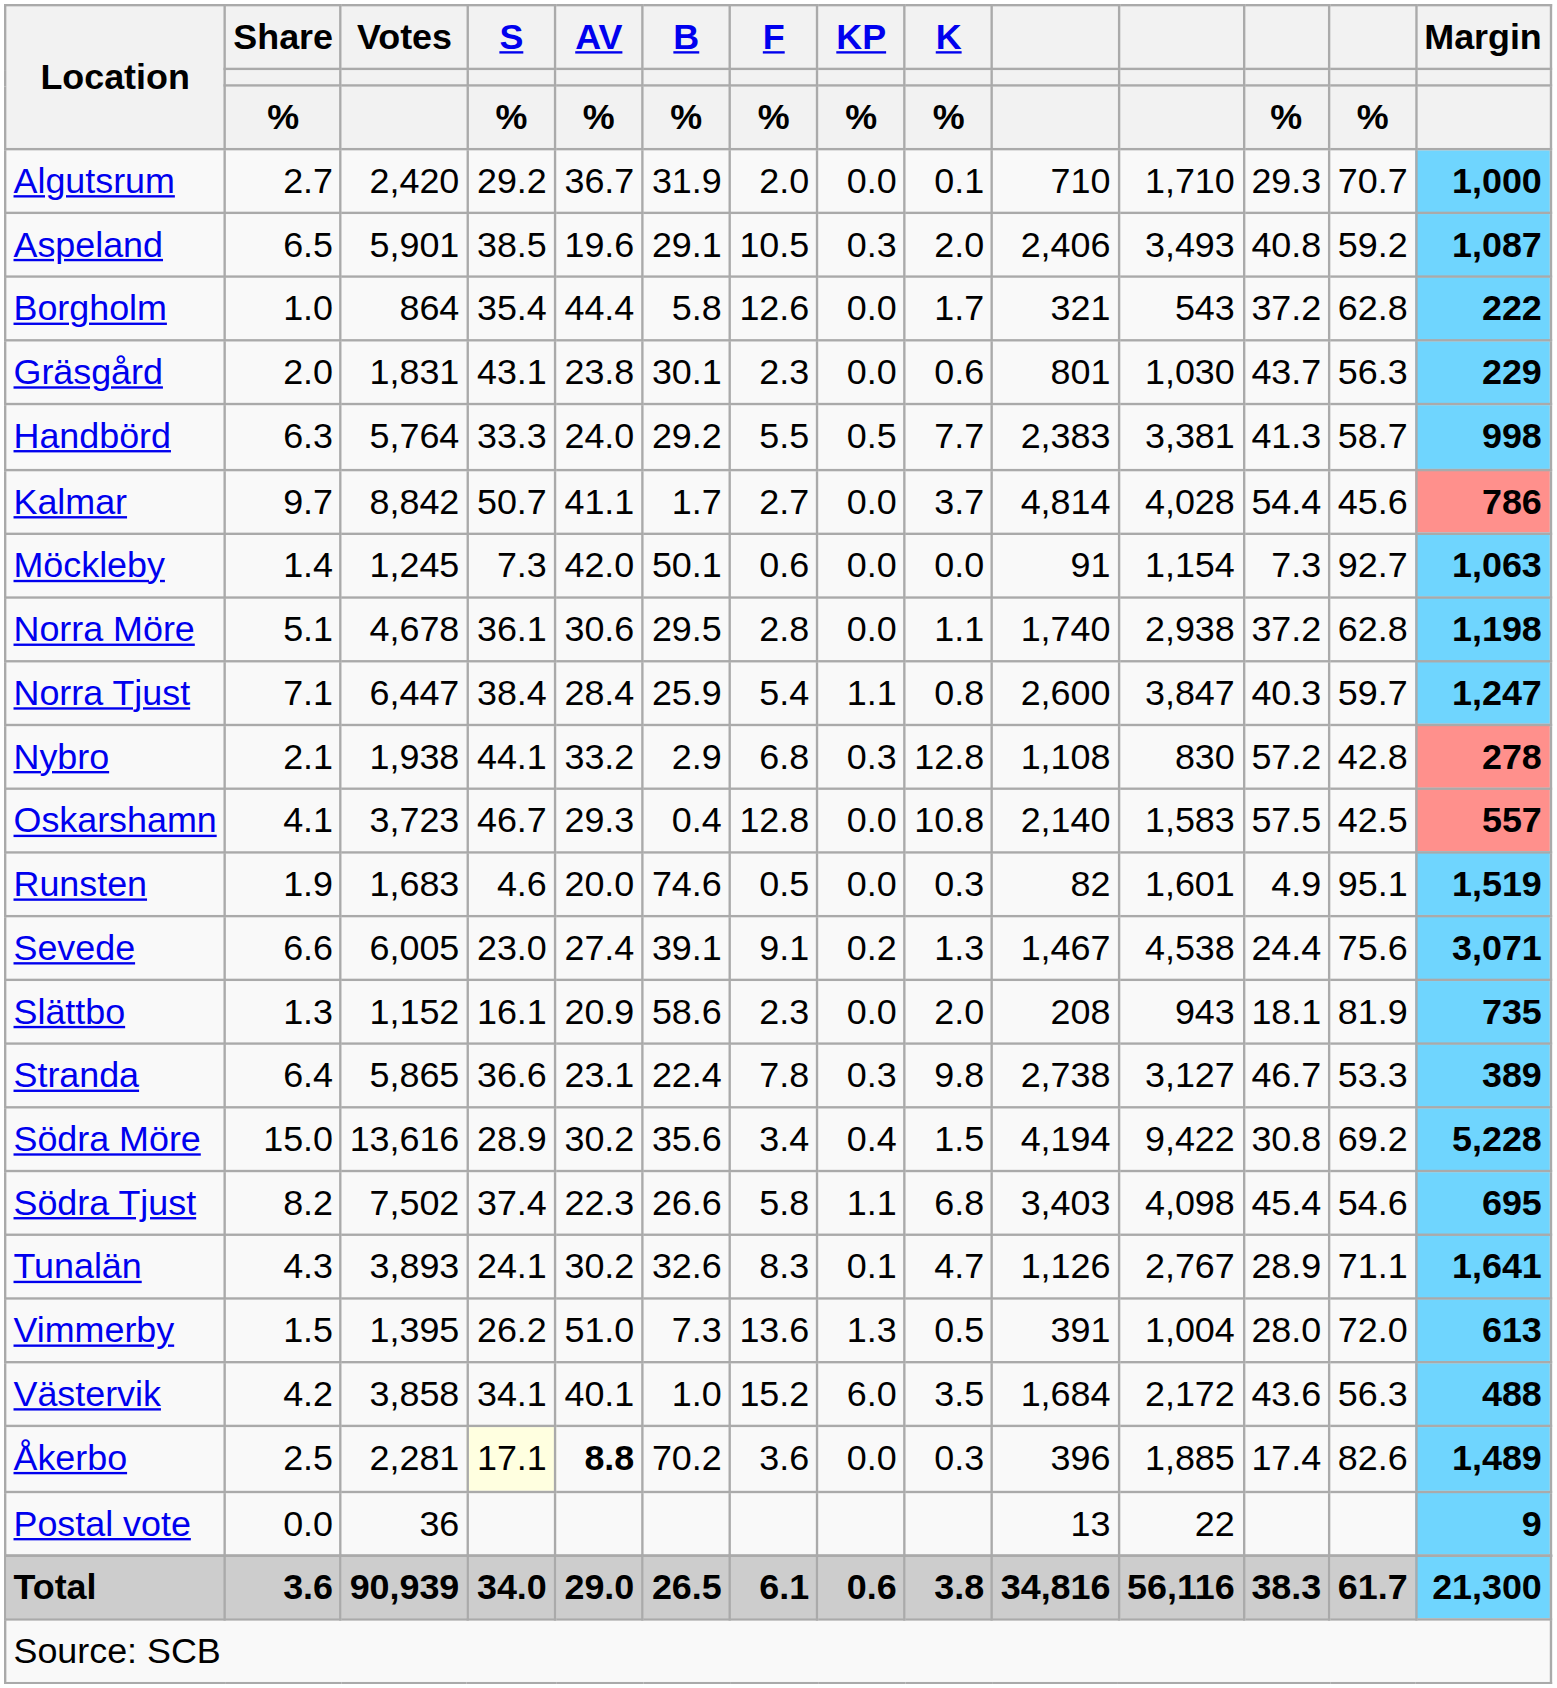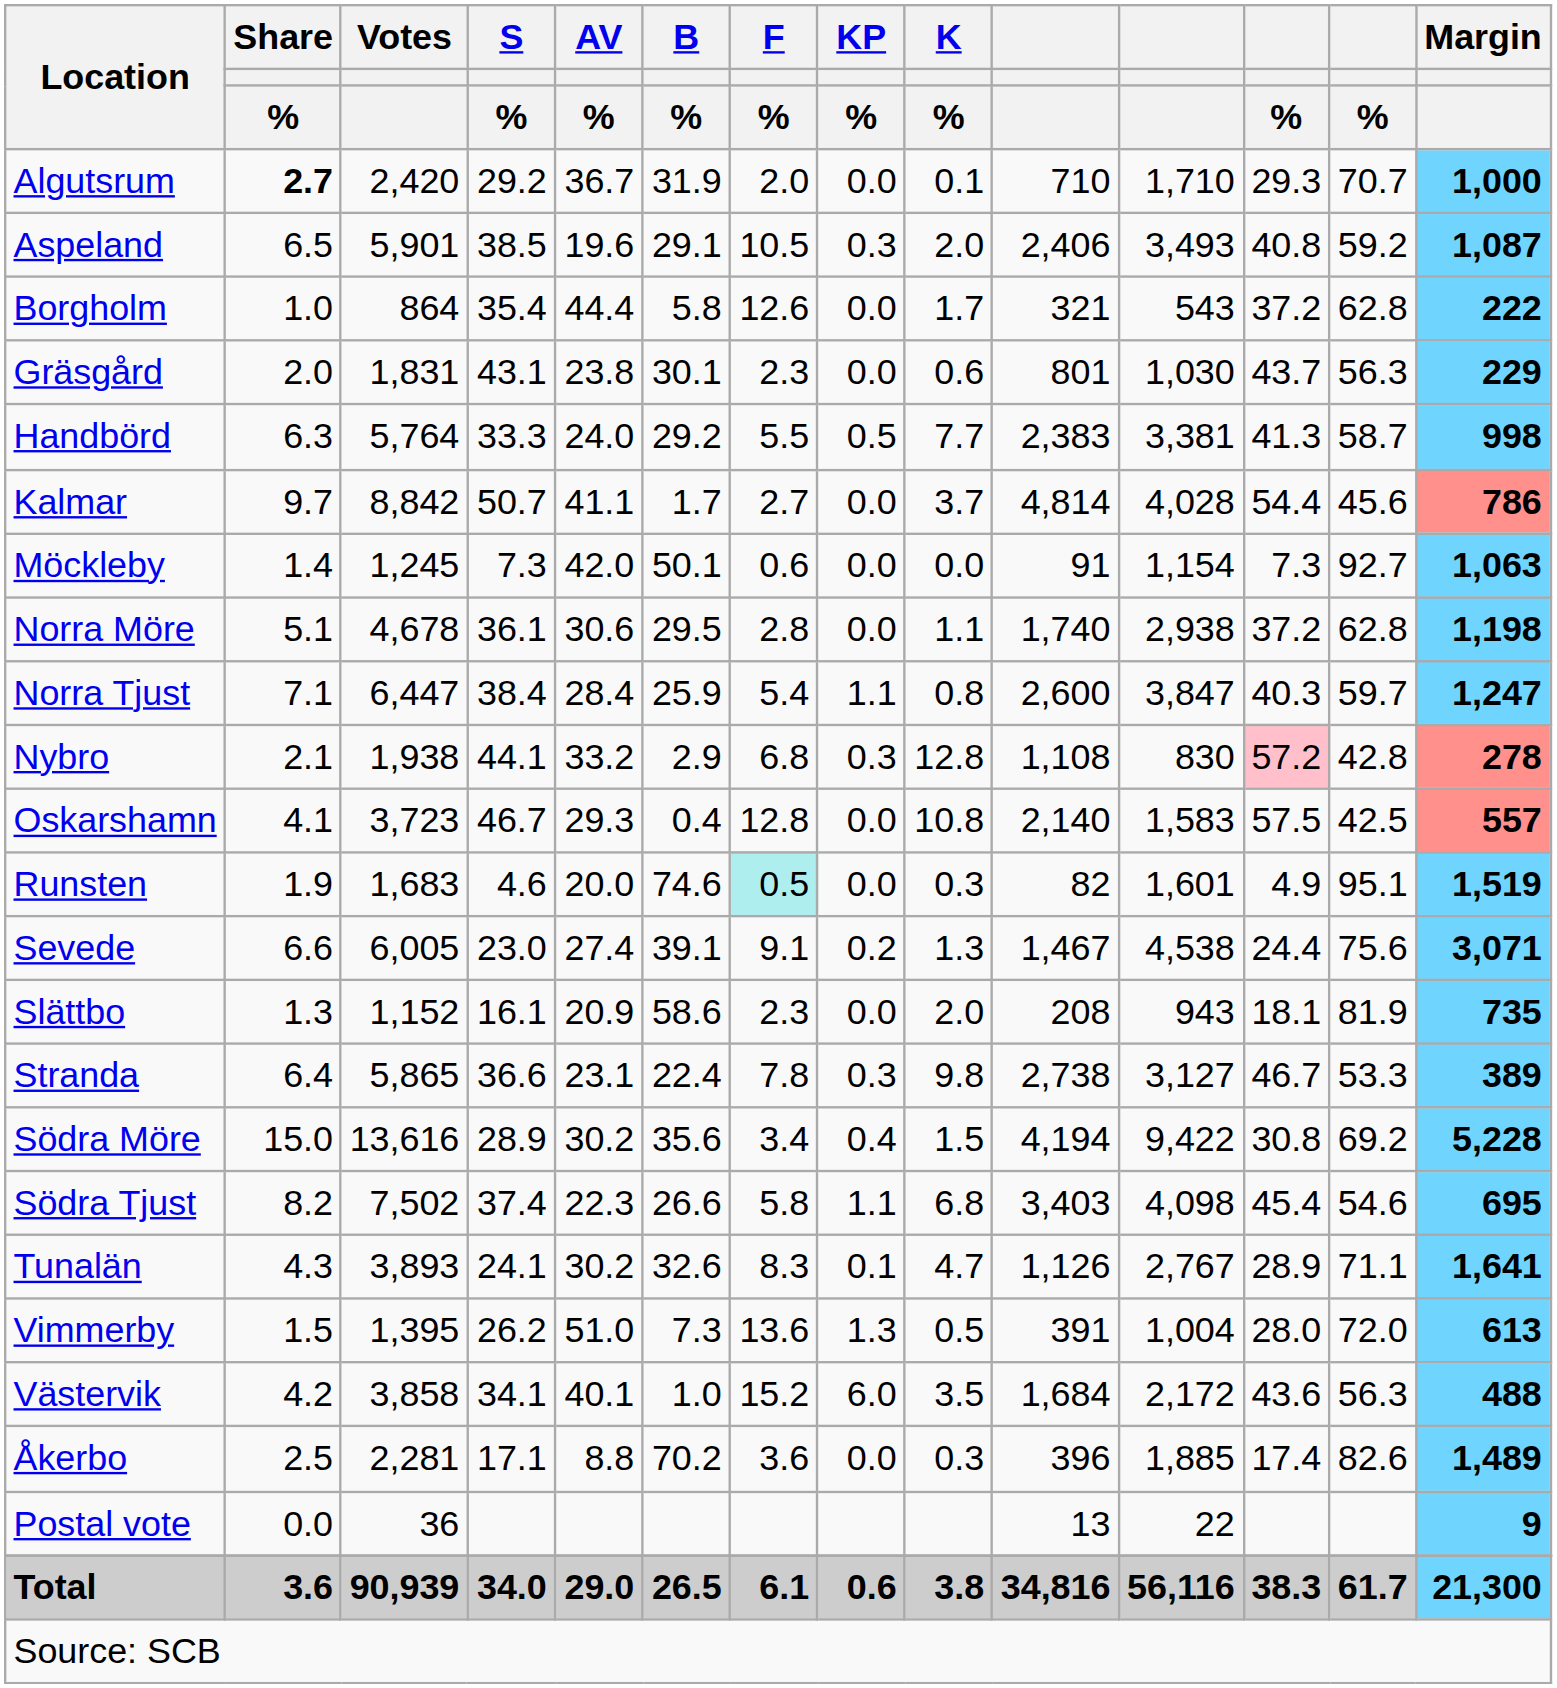(308, 181) normal -> (308, 181) bold
(1286, 755) no background -> (1286, 755) pink background
(784, 883) no background -> (784, 883) paleturquoise background
(512, 1458) lightyellow background -> (512, 1458) no background
(609, 1458) bold -> (609, 1458) normal
